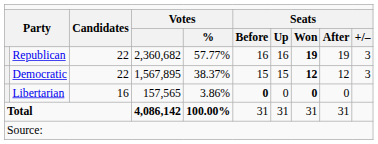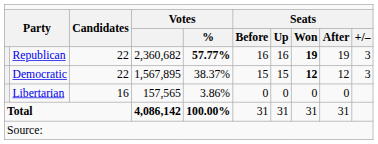(212, 56) normal -> (211, 56) bold
(265, 93) bold -> (265, 93) normal
(314, 93) bold -> (314, 93) normal
